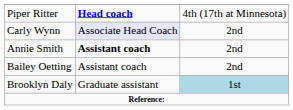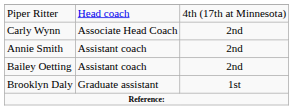(105, 13) bold -> (104, 13) normal
(128, 30) lavender background -> (128, 30) no background
(114, 48) bold -> (112, 48) normal
(234, 84) lightblue background -> (234, 84) no background
